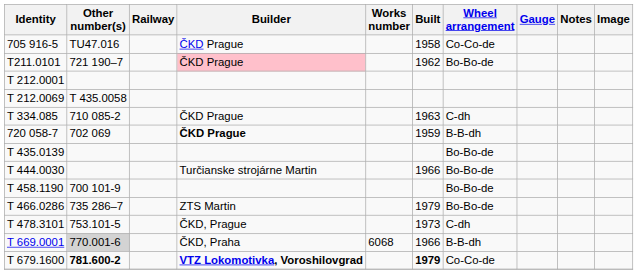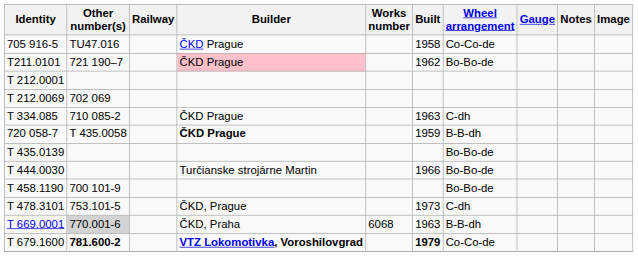(98, 98) T 435.0058 -> (90, 98) 702 069
(90, 134) 702 069 -> (98, 134) T 435.0058
- row: (36, 206)
(428, 242) 1966 -> (428, 224) 1963
